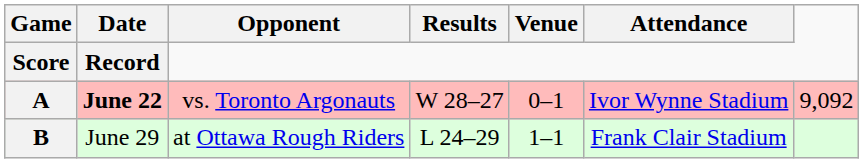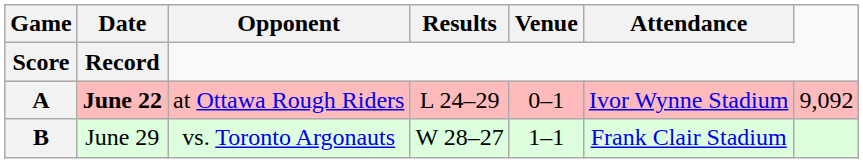(289, 99) vs. Toronto Argonauts -> (289, 99) at Ottawa Rough Riders
(460, 99) W 28–27 -> (460, 99) L 24–29
(289, 137) at Ottawa Rough Riders -> (289, 137) vs. Toronto Argonauts
(460, 137) L 24–29 -> (460, 137) W 28–27
